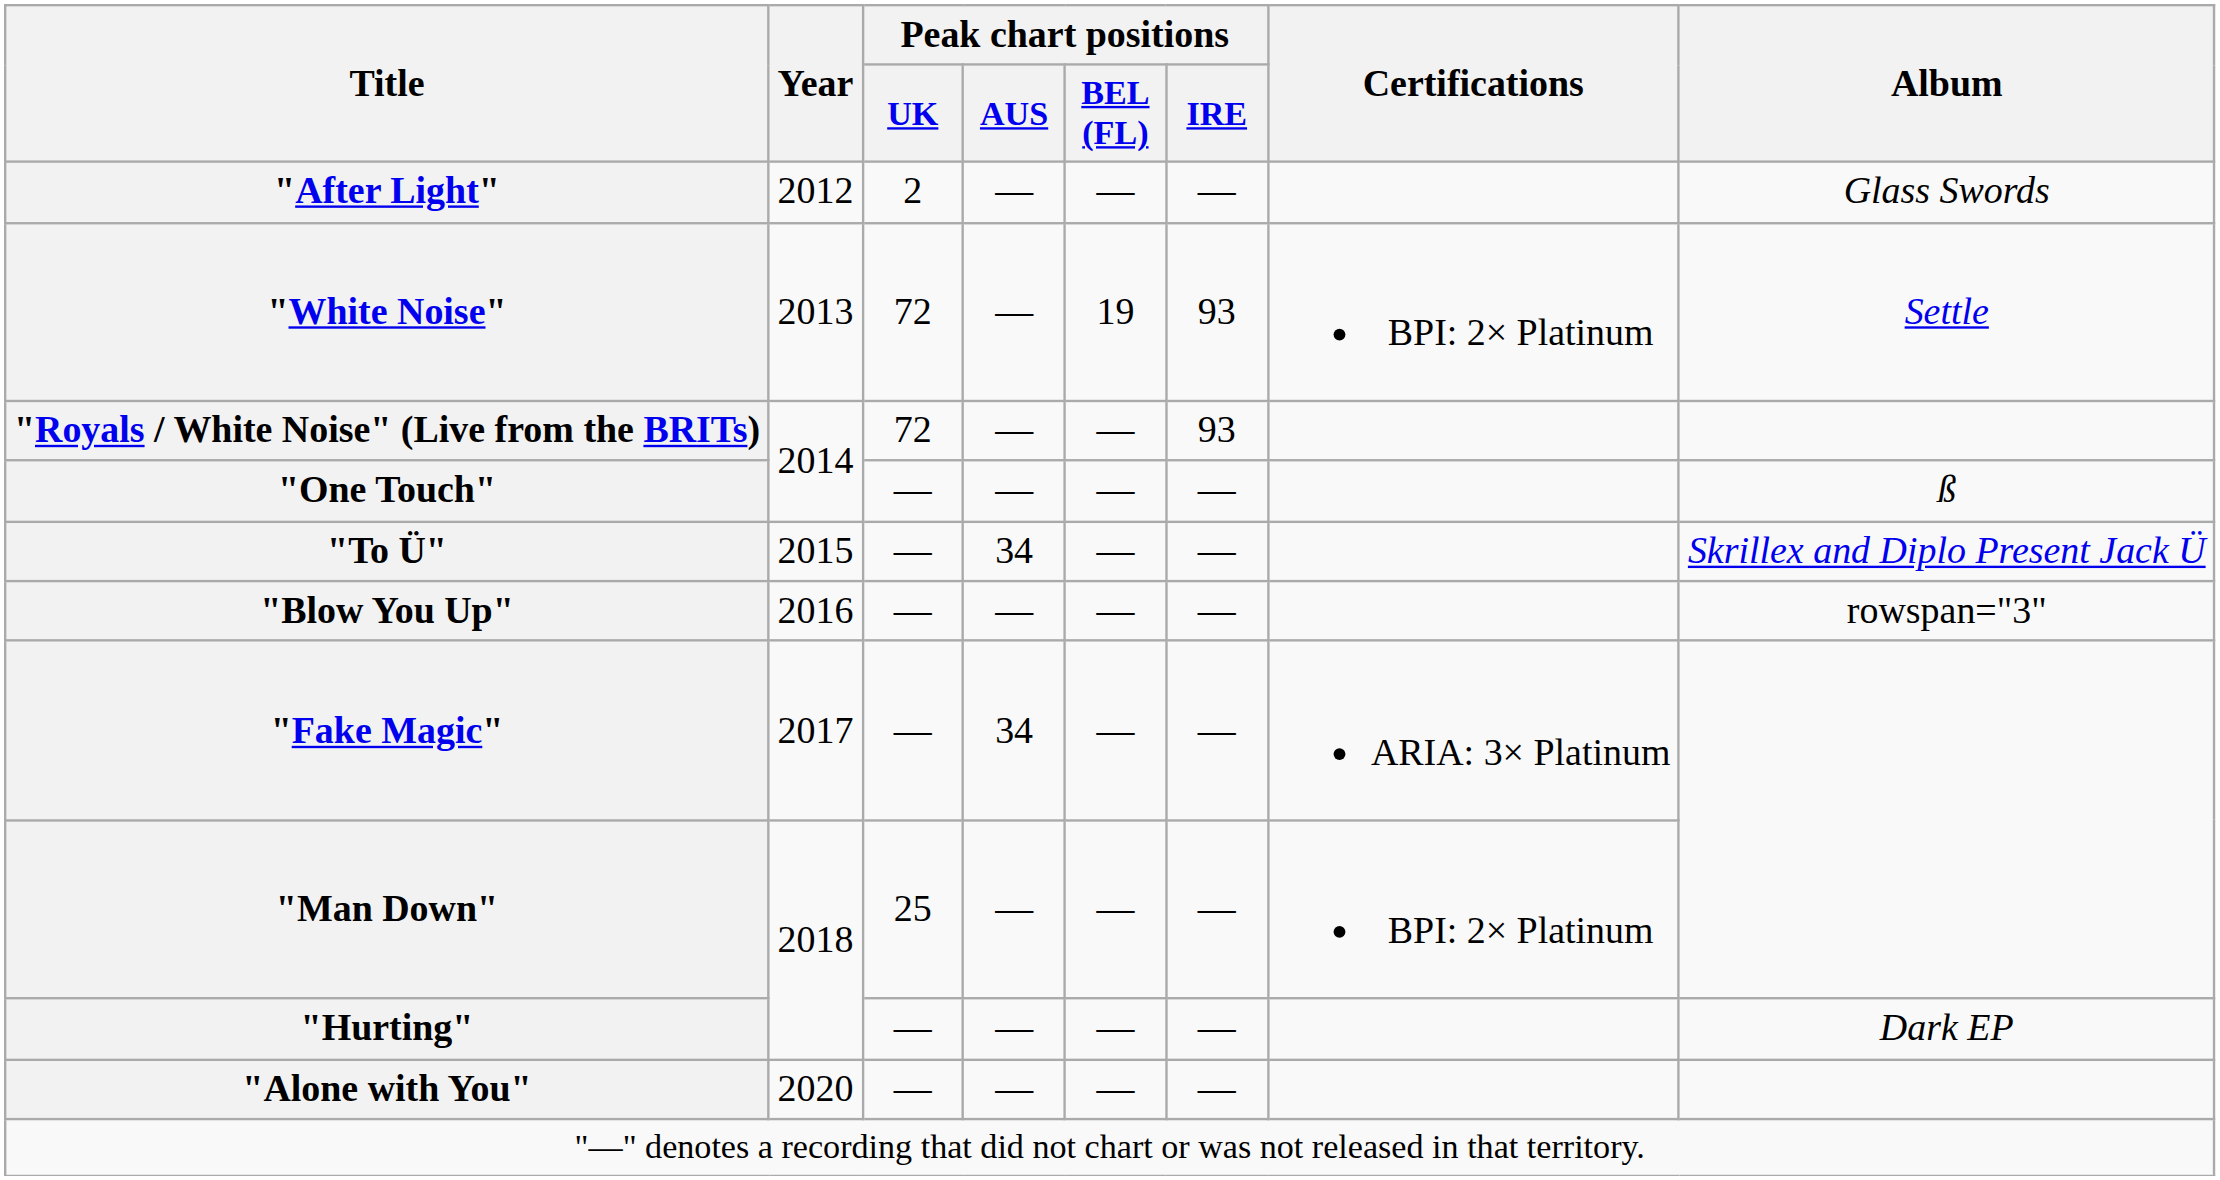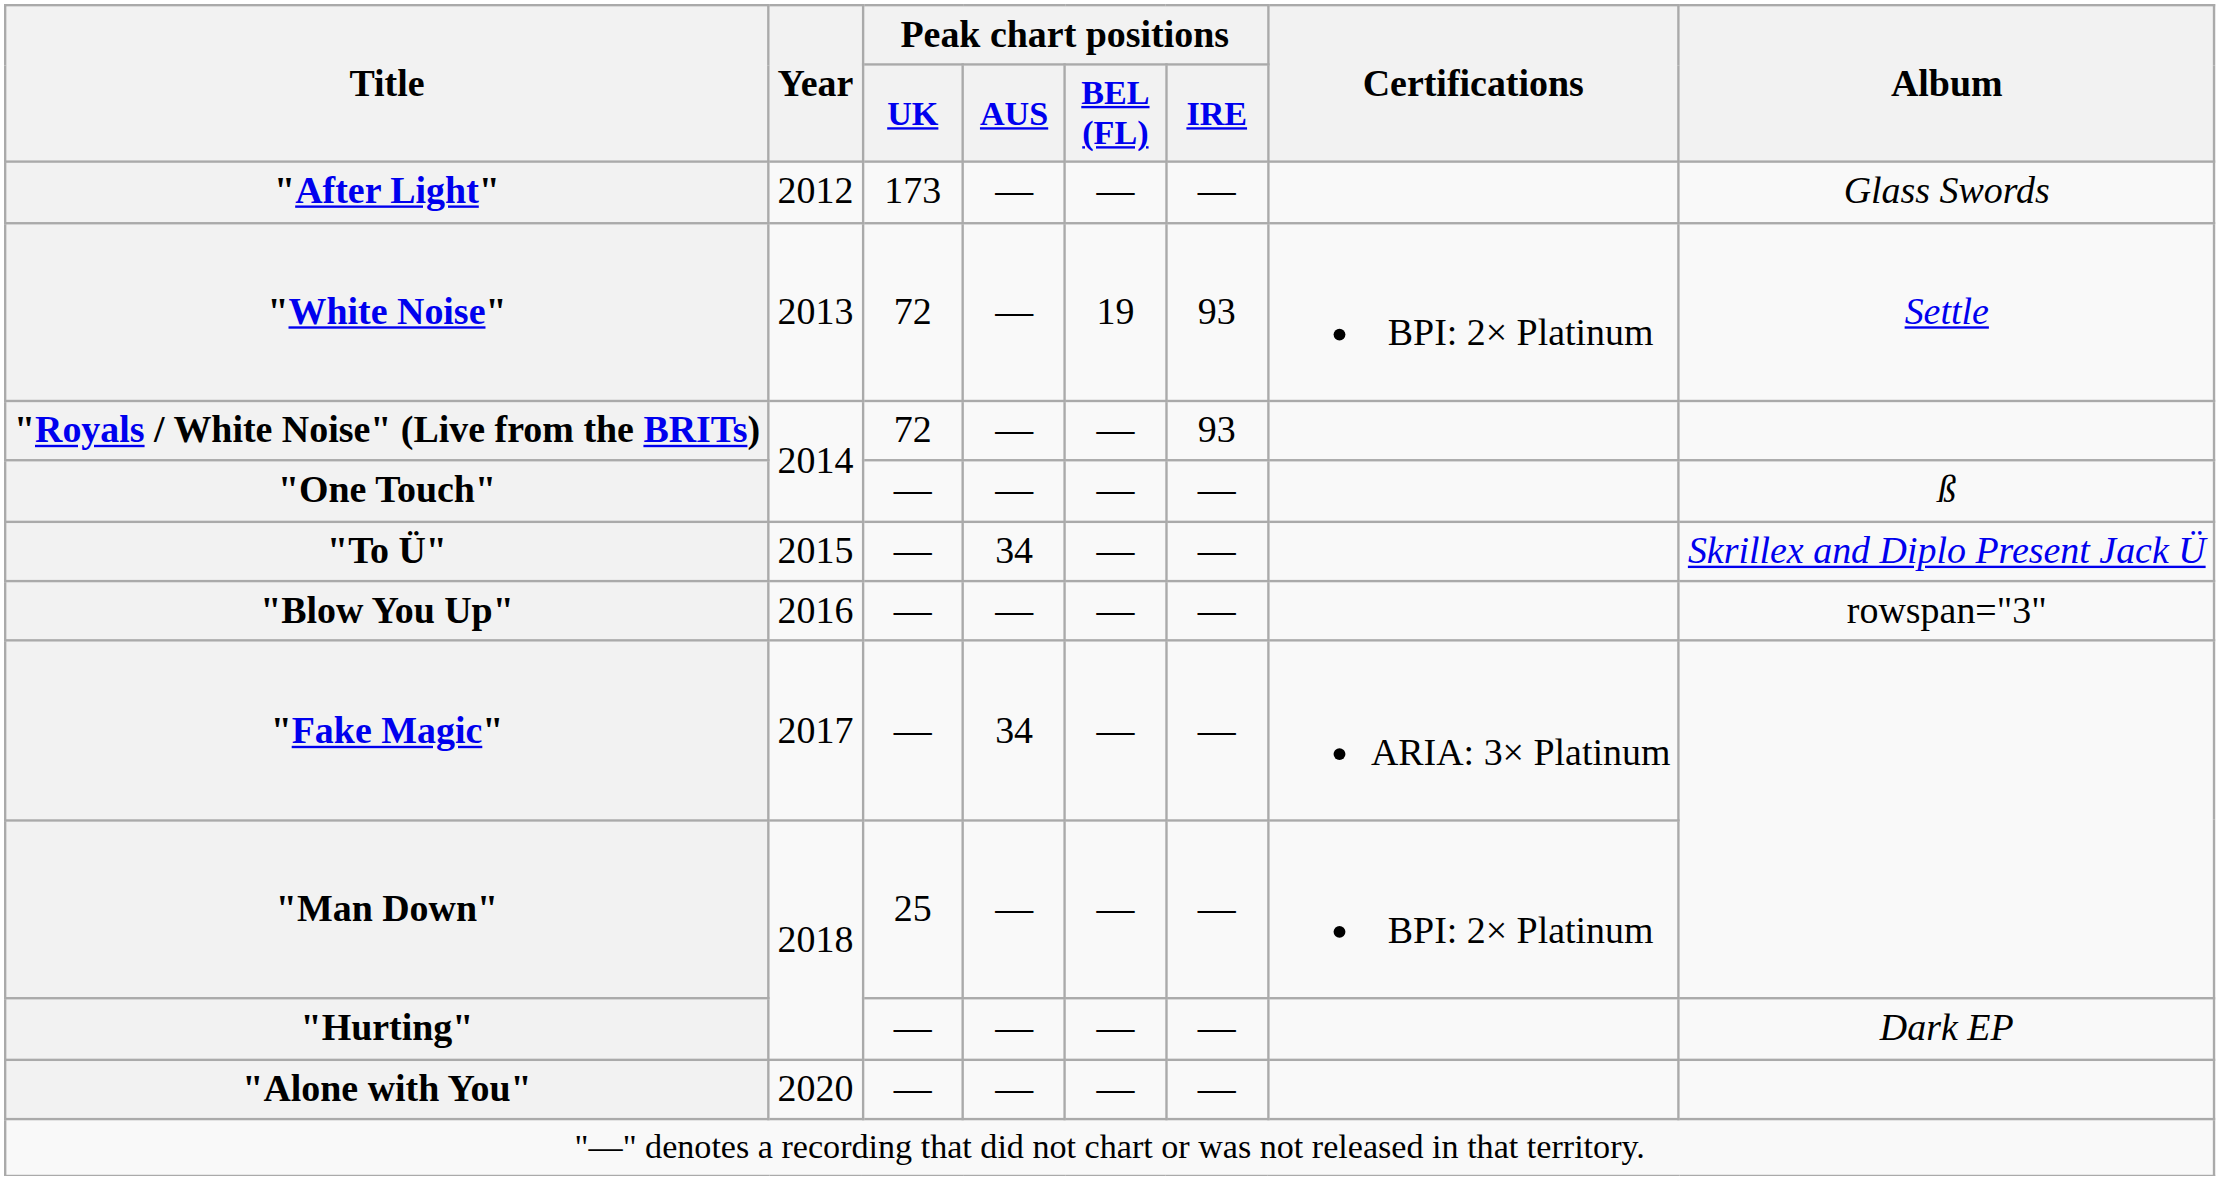(913, 191) 2 -> (913, 191) 173
